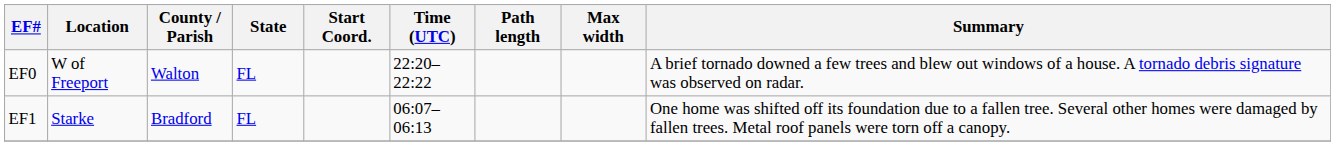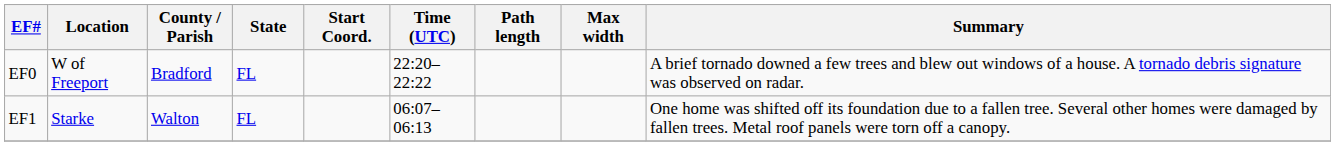(175, 72) Walton -> (181, 72) Bradford
(181, 118) Bradford -> (175, 118) Walton
